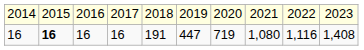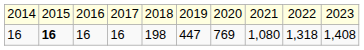(156, 34) 191 -> (156, 34) 198
(224, 34) 719 -> (224, 34) 769
(301, 34) 1,116 -> (302, 34) 1,318
